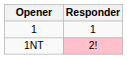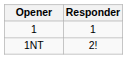(93, 46) pink background -> (93, 46) no background
